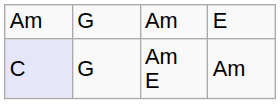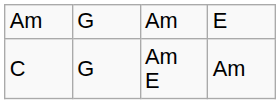(18, 68) lavender background -> (18, 68) no background
